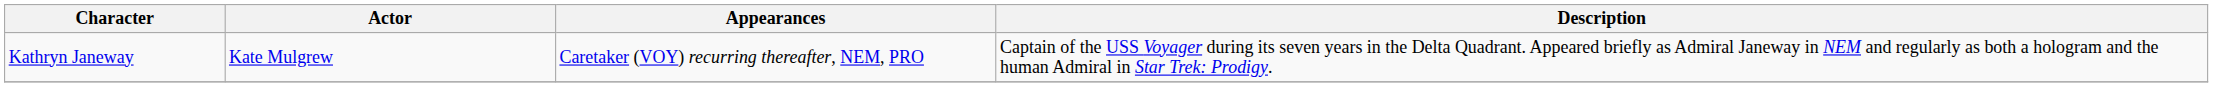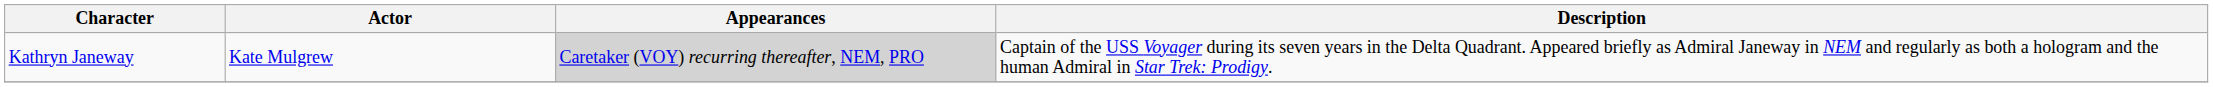(742, 57) no background -> (742, 57) lightgrey background
